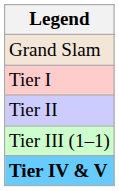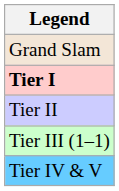(30, 79) normal -> (32, 79) bold
(58, 170) bold -> (56, 170) normal
